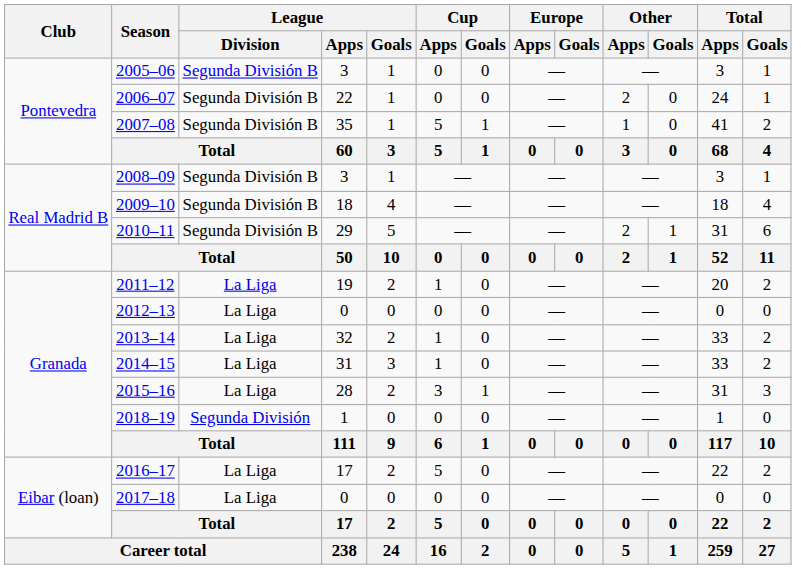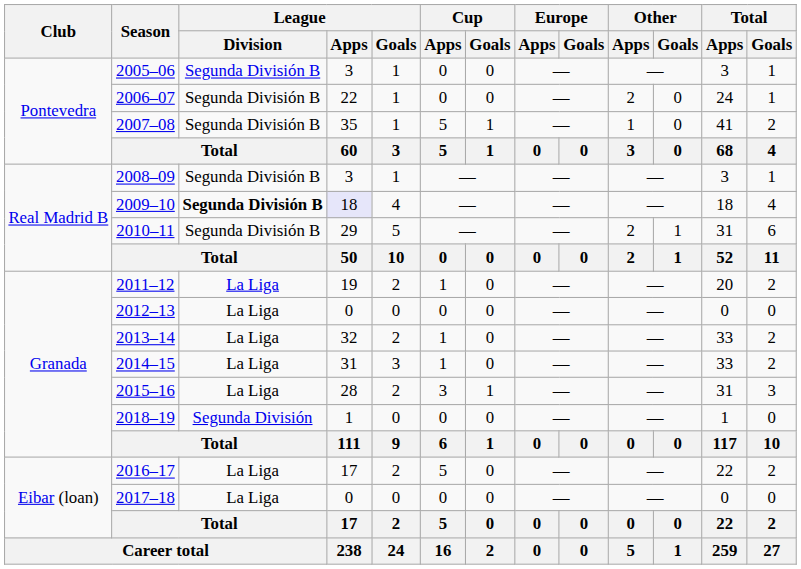(250, 204) normal -> (253, 204) bold
(344, 204) no background -> (349, 204) lavender background
